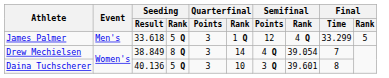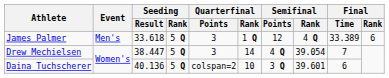(337, 38) 33.299 -> (344, 38) 33.389
(365, 38) 5 -> (373, 38) 6
(149, 52) 38.849 -> (149, 52) 38.447
(178, 52) 8 Q -> (178, 52) 5 Q
(208, 66) 3 -> (214, 66) colspan=2
(337, 66) 8 -> (344, 66) 6
